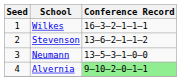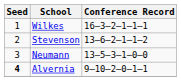(17, 69) normal -> (17, 69) bold
(116, 69) lightgreen background -> (116, 69) no background
